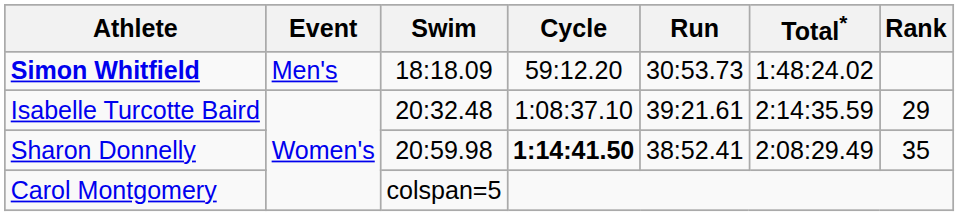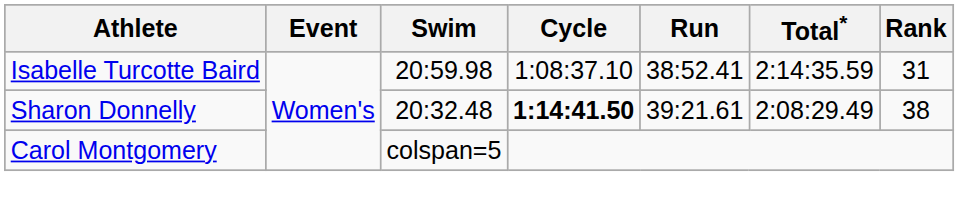- row: (105, 71)
(444, 111) 20:32.48 -> (444, 71) 20:59.98
(695, 111) 39:21.61 -> (695, 71) 38:52.41
(916, 111) 29 -> (916, 71) 31
(444, 150) 20:59.98 -> (444, 111) 20:32.48
(695, 150) 38:52.41 -> (695, 111) 39:21.61
(916, 150) 35 -> (916, 111) 38
